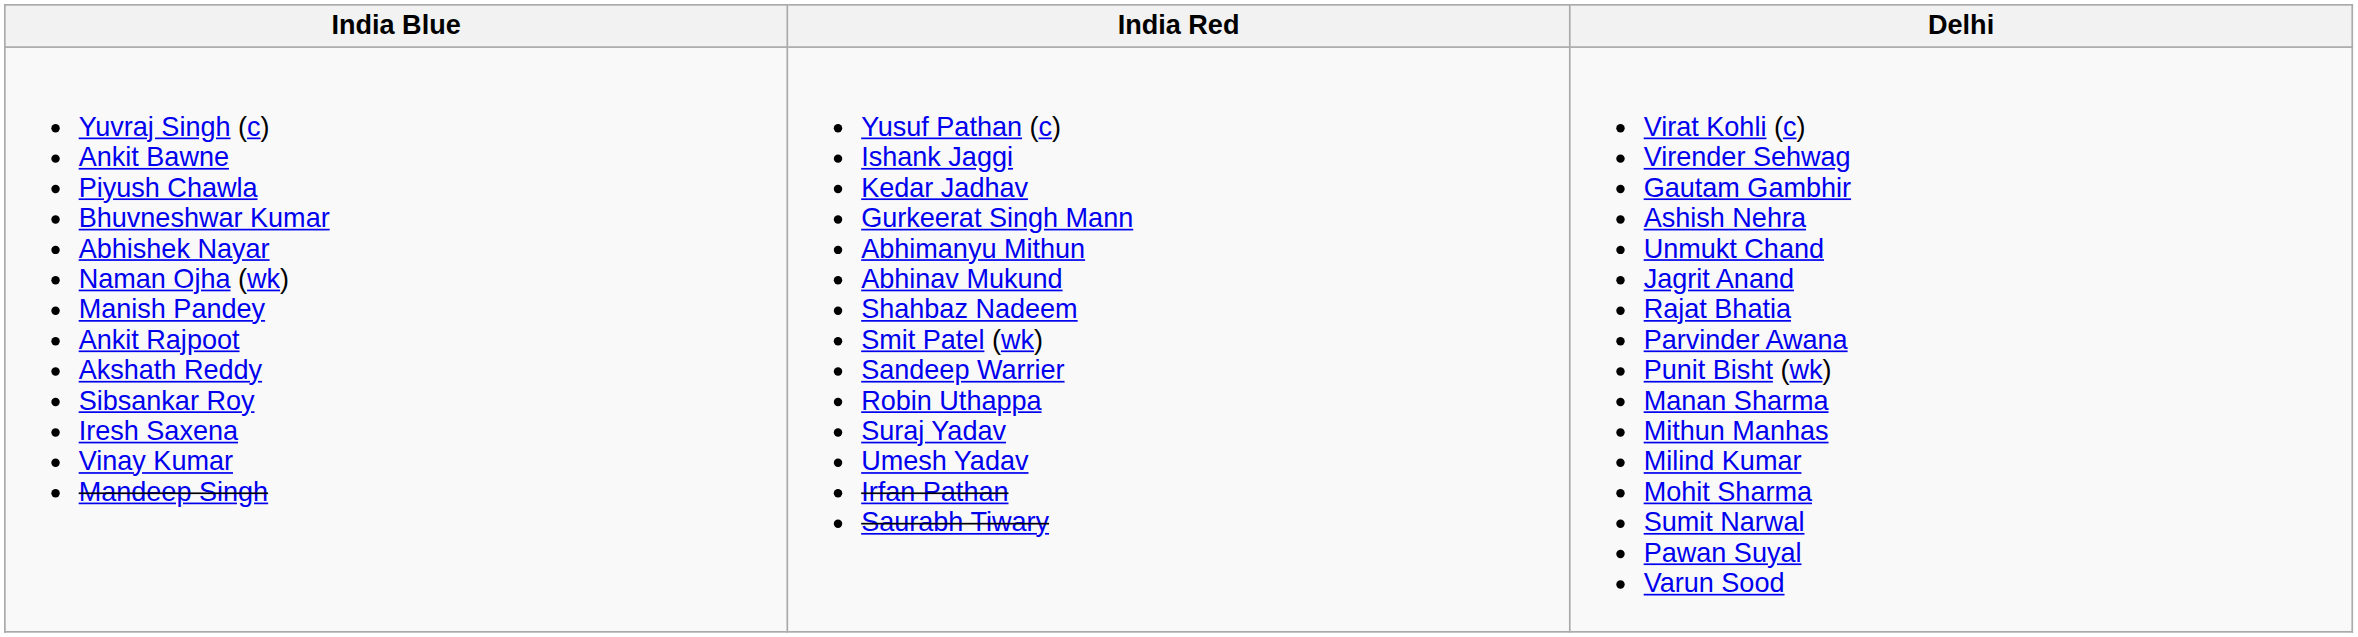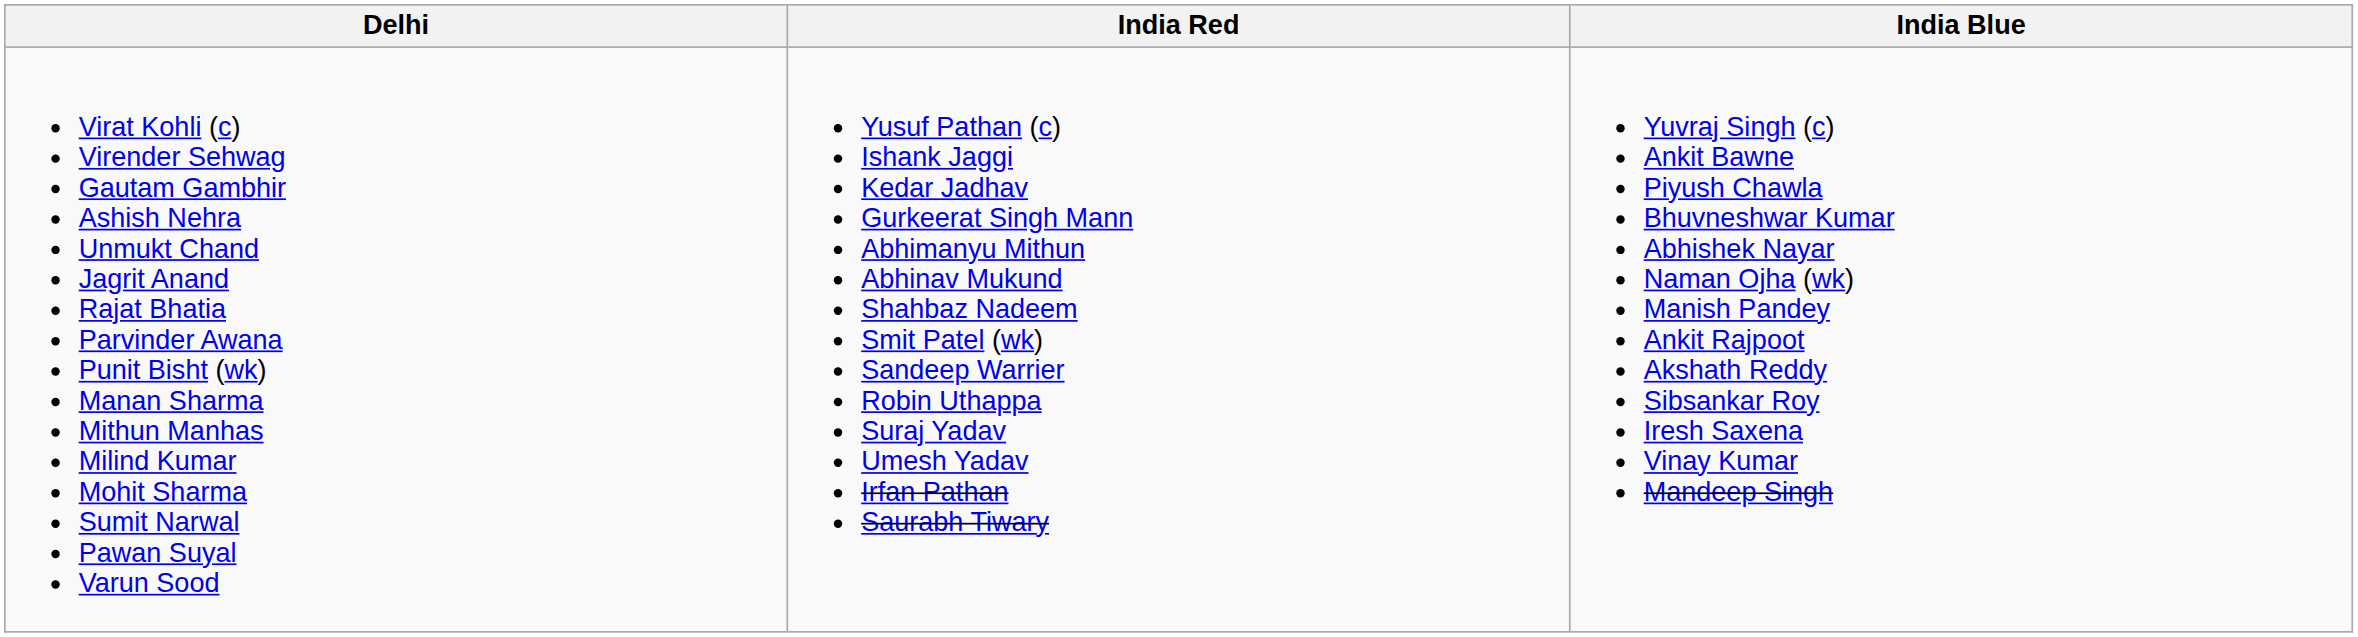columns swapped: (396, 25) <-> (1961, 25)
